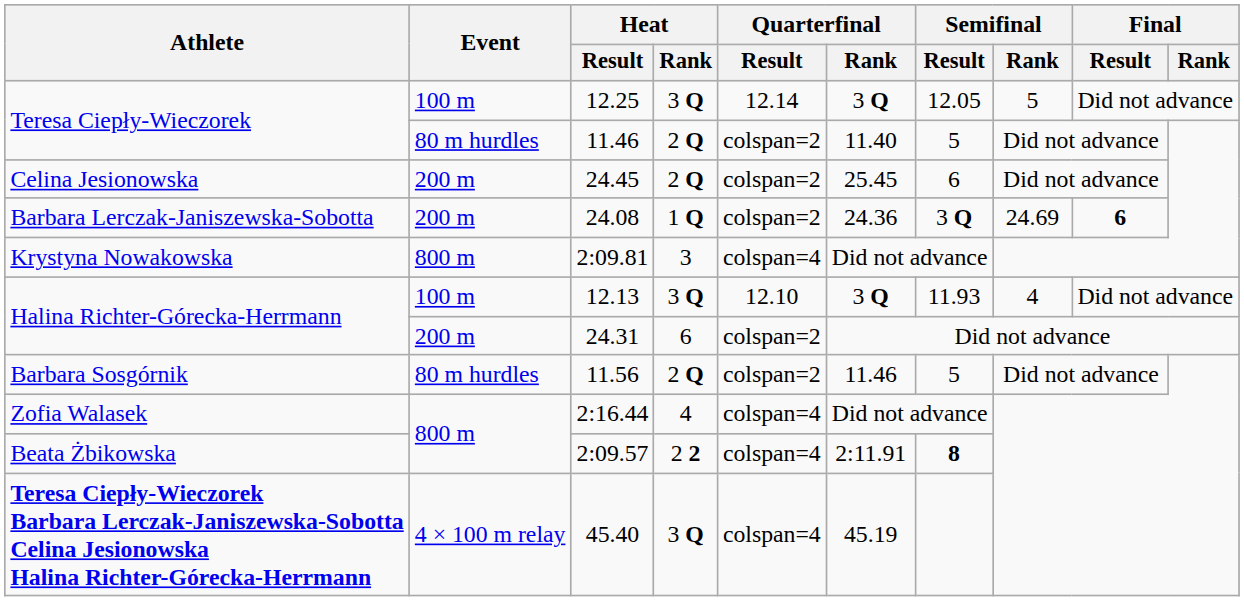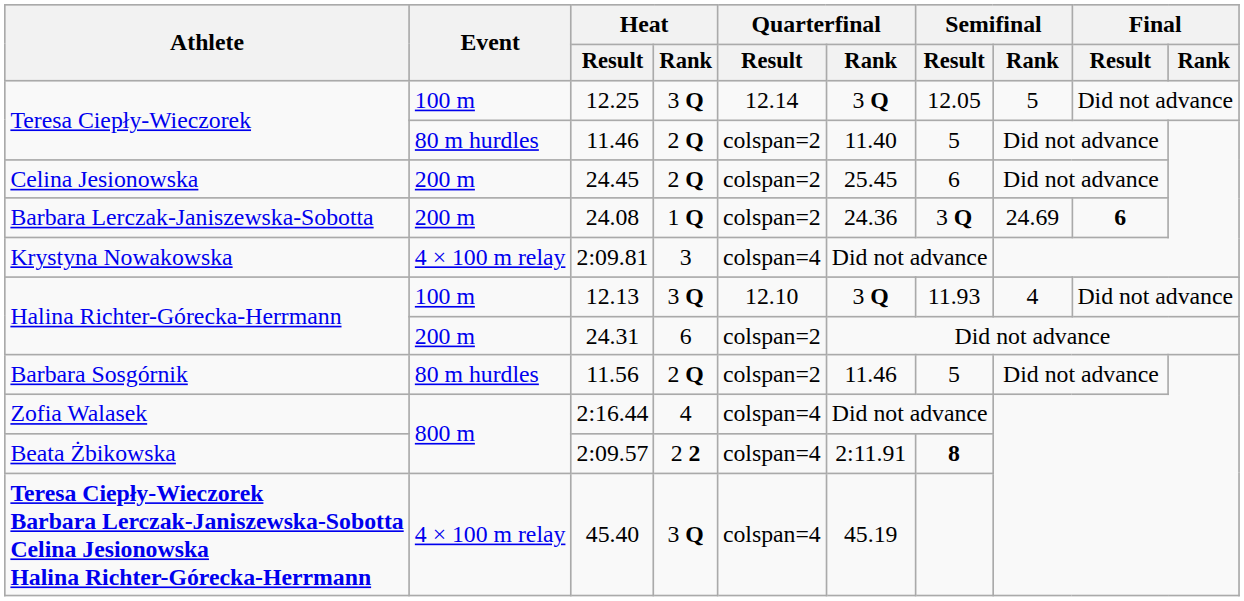(445, 257) 800 m -> (490, 257) 4 × 100 m relay
